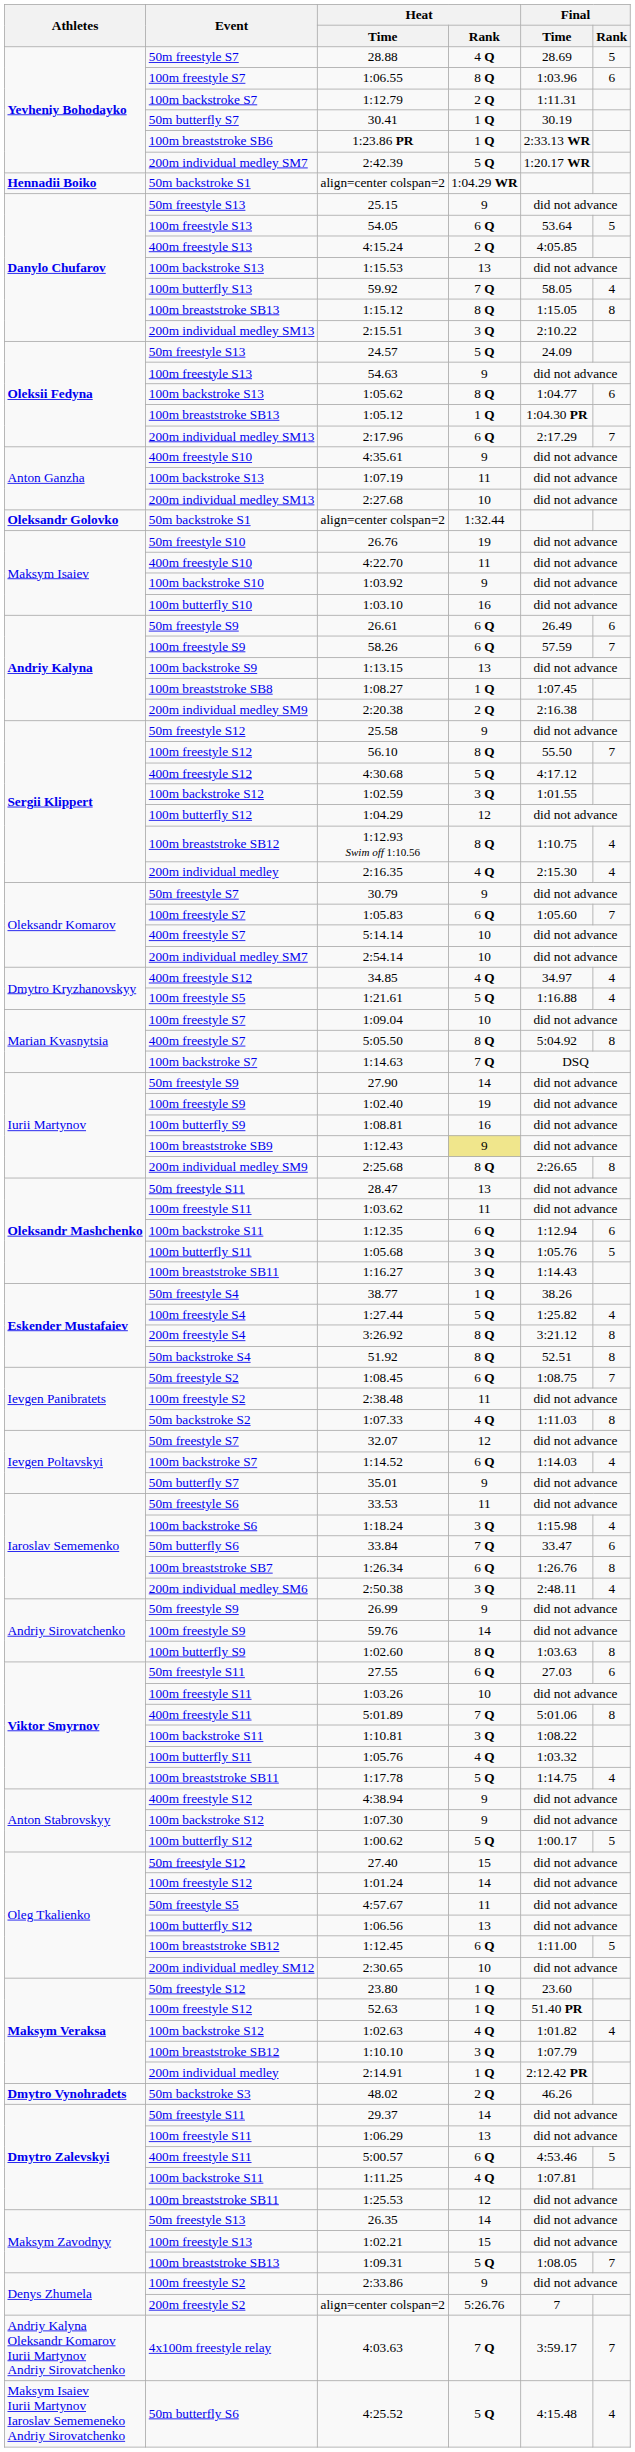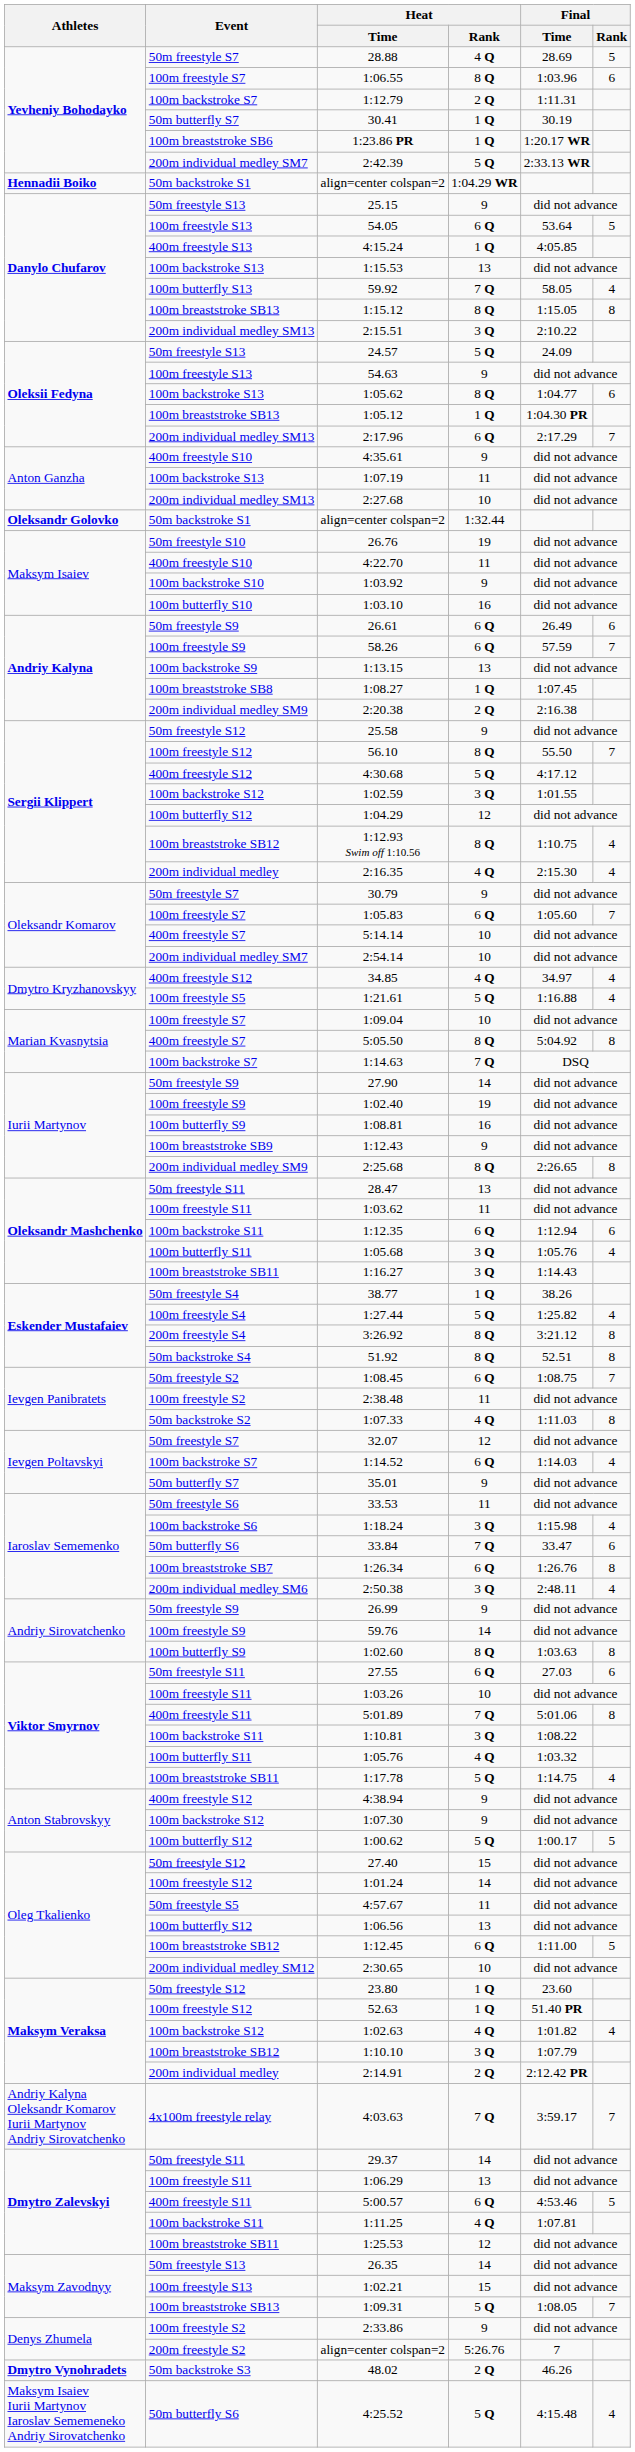(557, 141) 2:33.13 WR -> (557, 141) 1:20.17 WR
(557, 162) 1:20.17 WR -> (557, 162) 2:33.13 WR
(484, 246) 2 Q -> (484, 246) 1 Q
(484, 1146) khaki background -> (484, 1146) no background
(612, 1251) 5 -> (612, 1251) 4
(484, 2072) 1 Q -> (484, 2072) 2 Q
rows swapped: (67, 2093) <-> (66, 2348)
